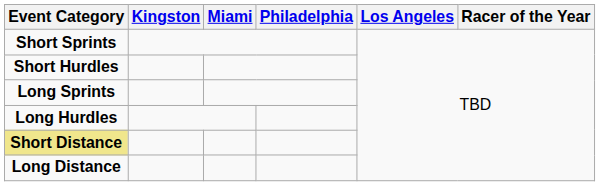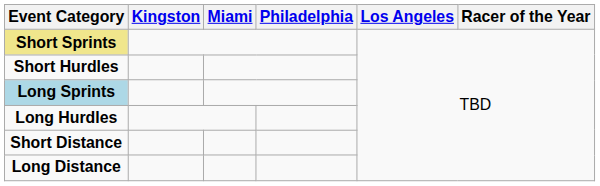(66, 42) no background -> (66, 42) khaki background
(66, 92) no background -> (66, 92) lightblue background
(66, 142) khaki background -> (66, 142) no background
